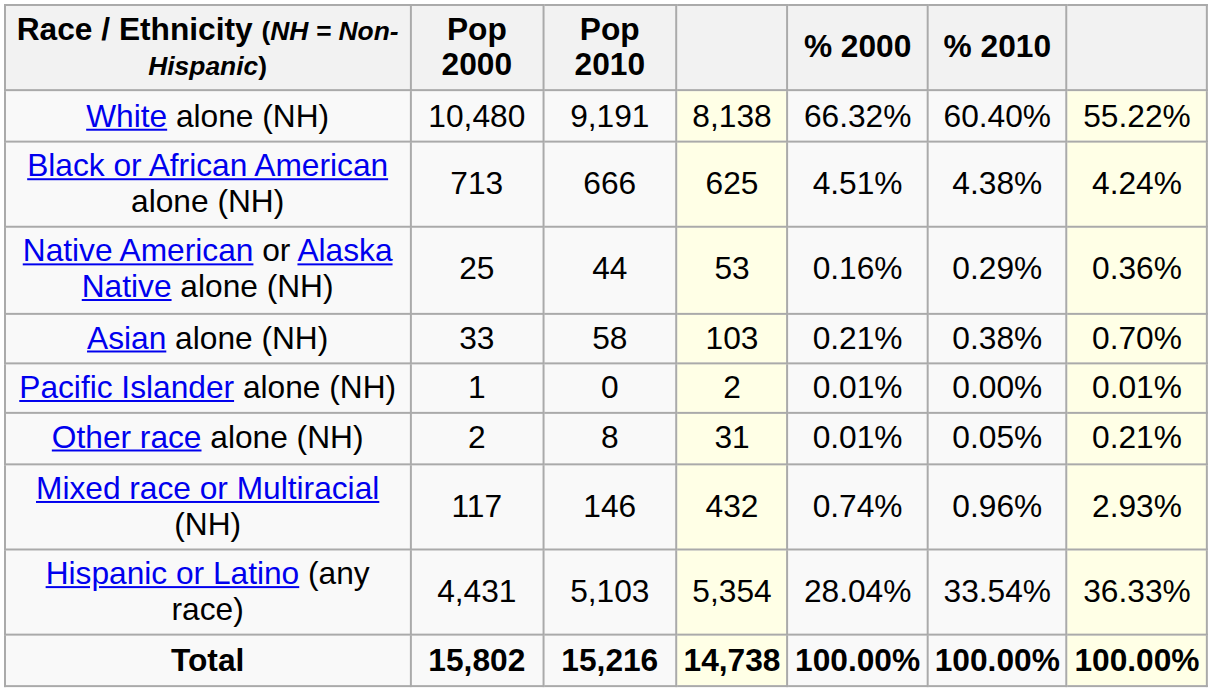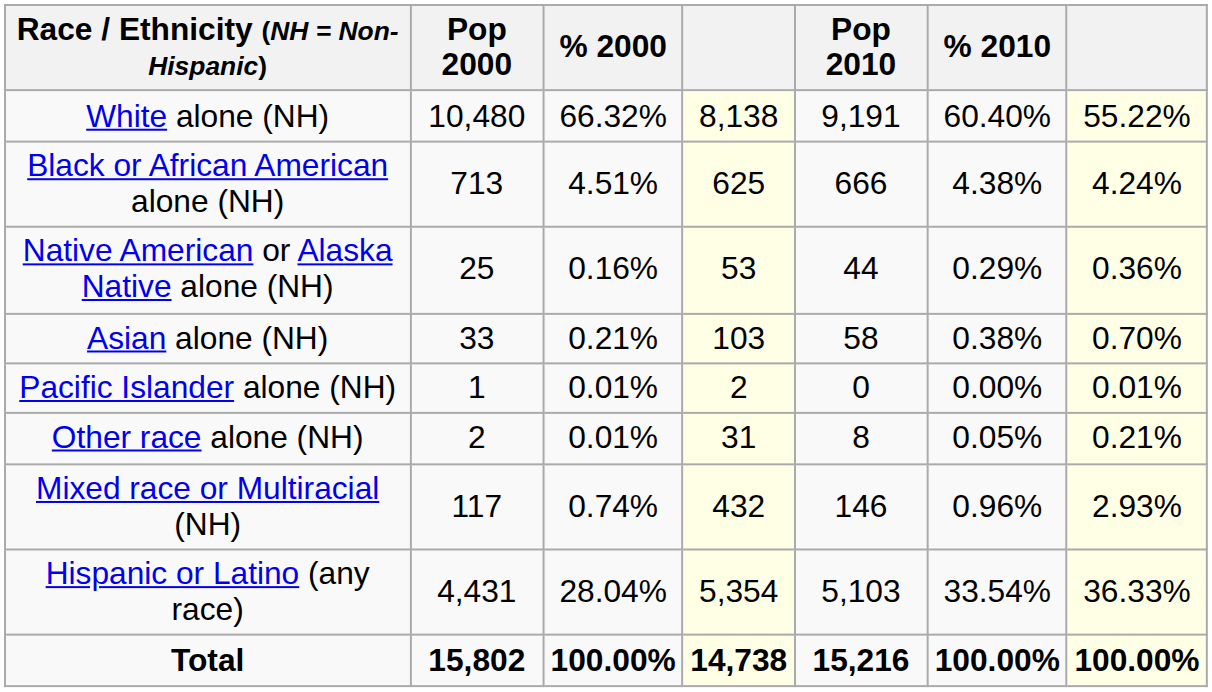columns swapped: (610, 47) <-> (858, 47)
